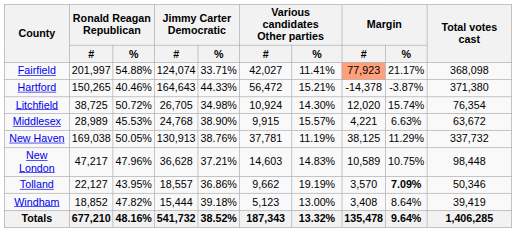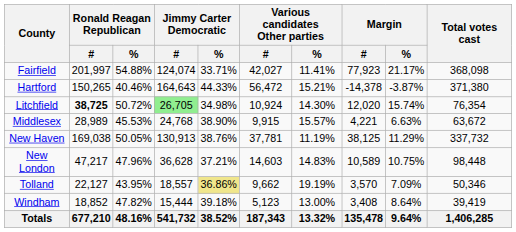(364, 71) lightsalmon background -> (364, 71) no background
(91, 105) normal -> (91, 105) bold
(176, 105) no background -> (176, 105) lightgreen background
(219, 185) no background -> (219, 185) khaki background
(406, 185) bold -> (406, 185) normal
